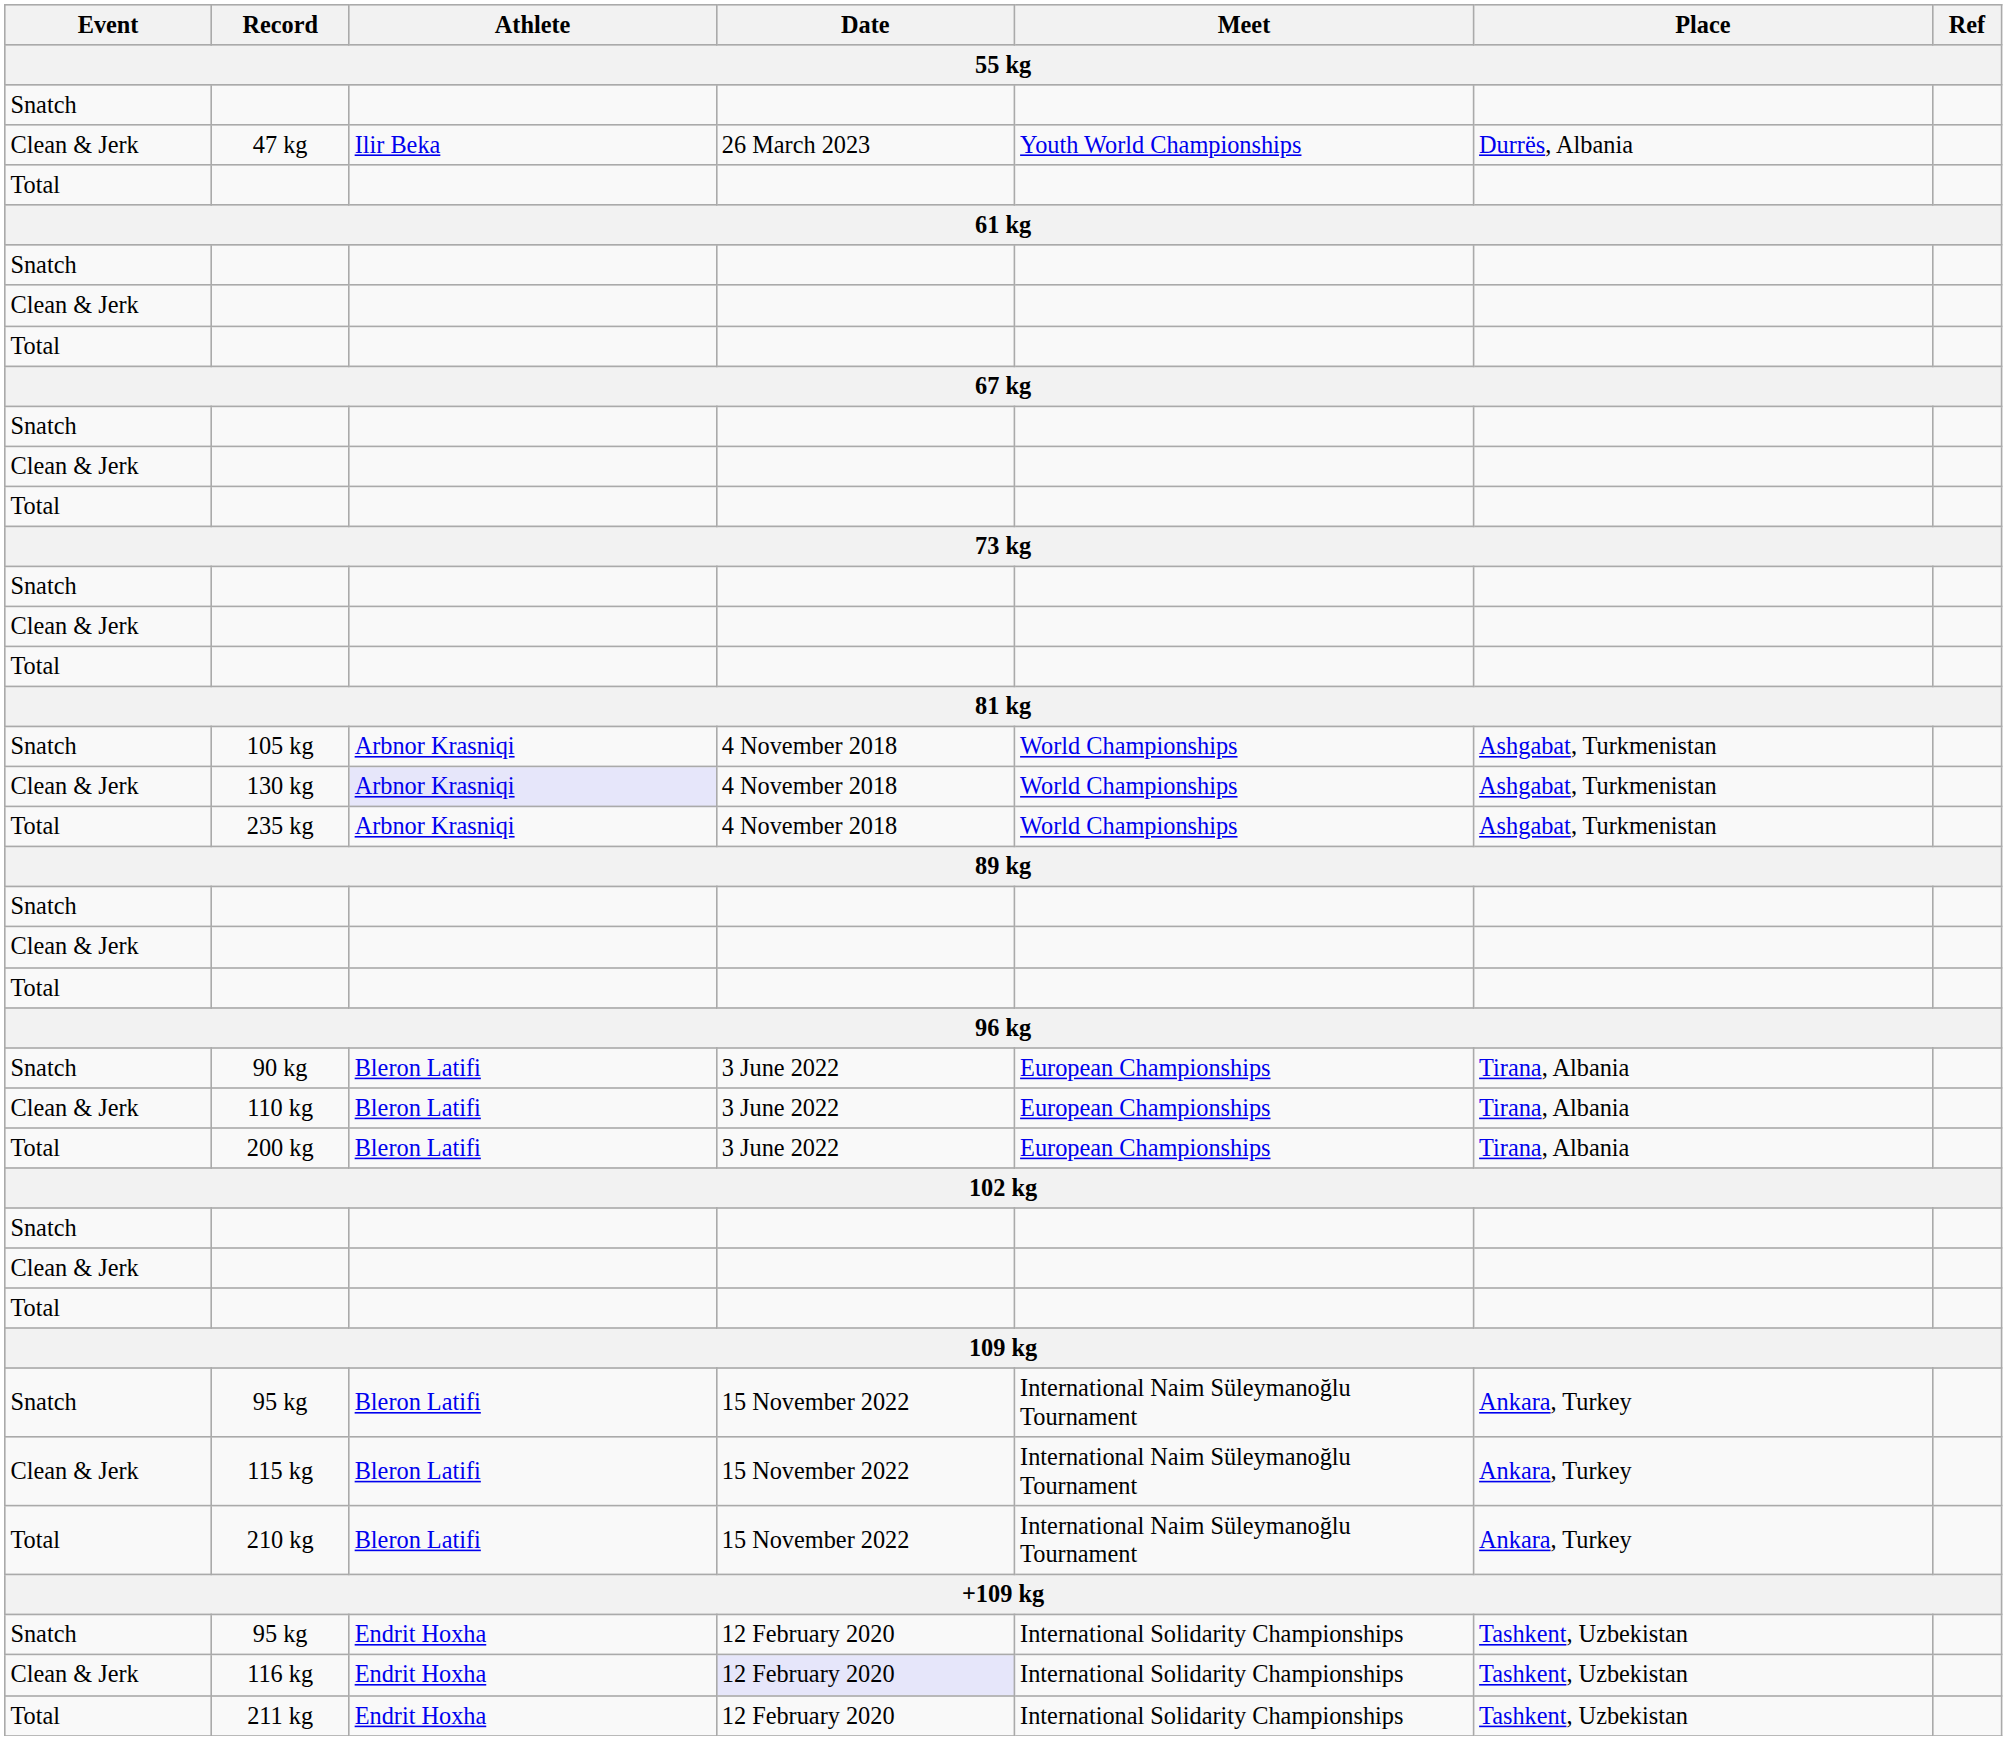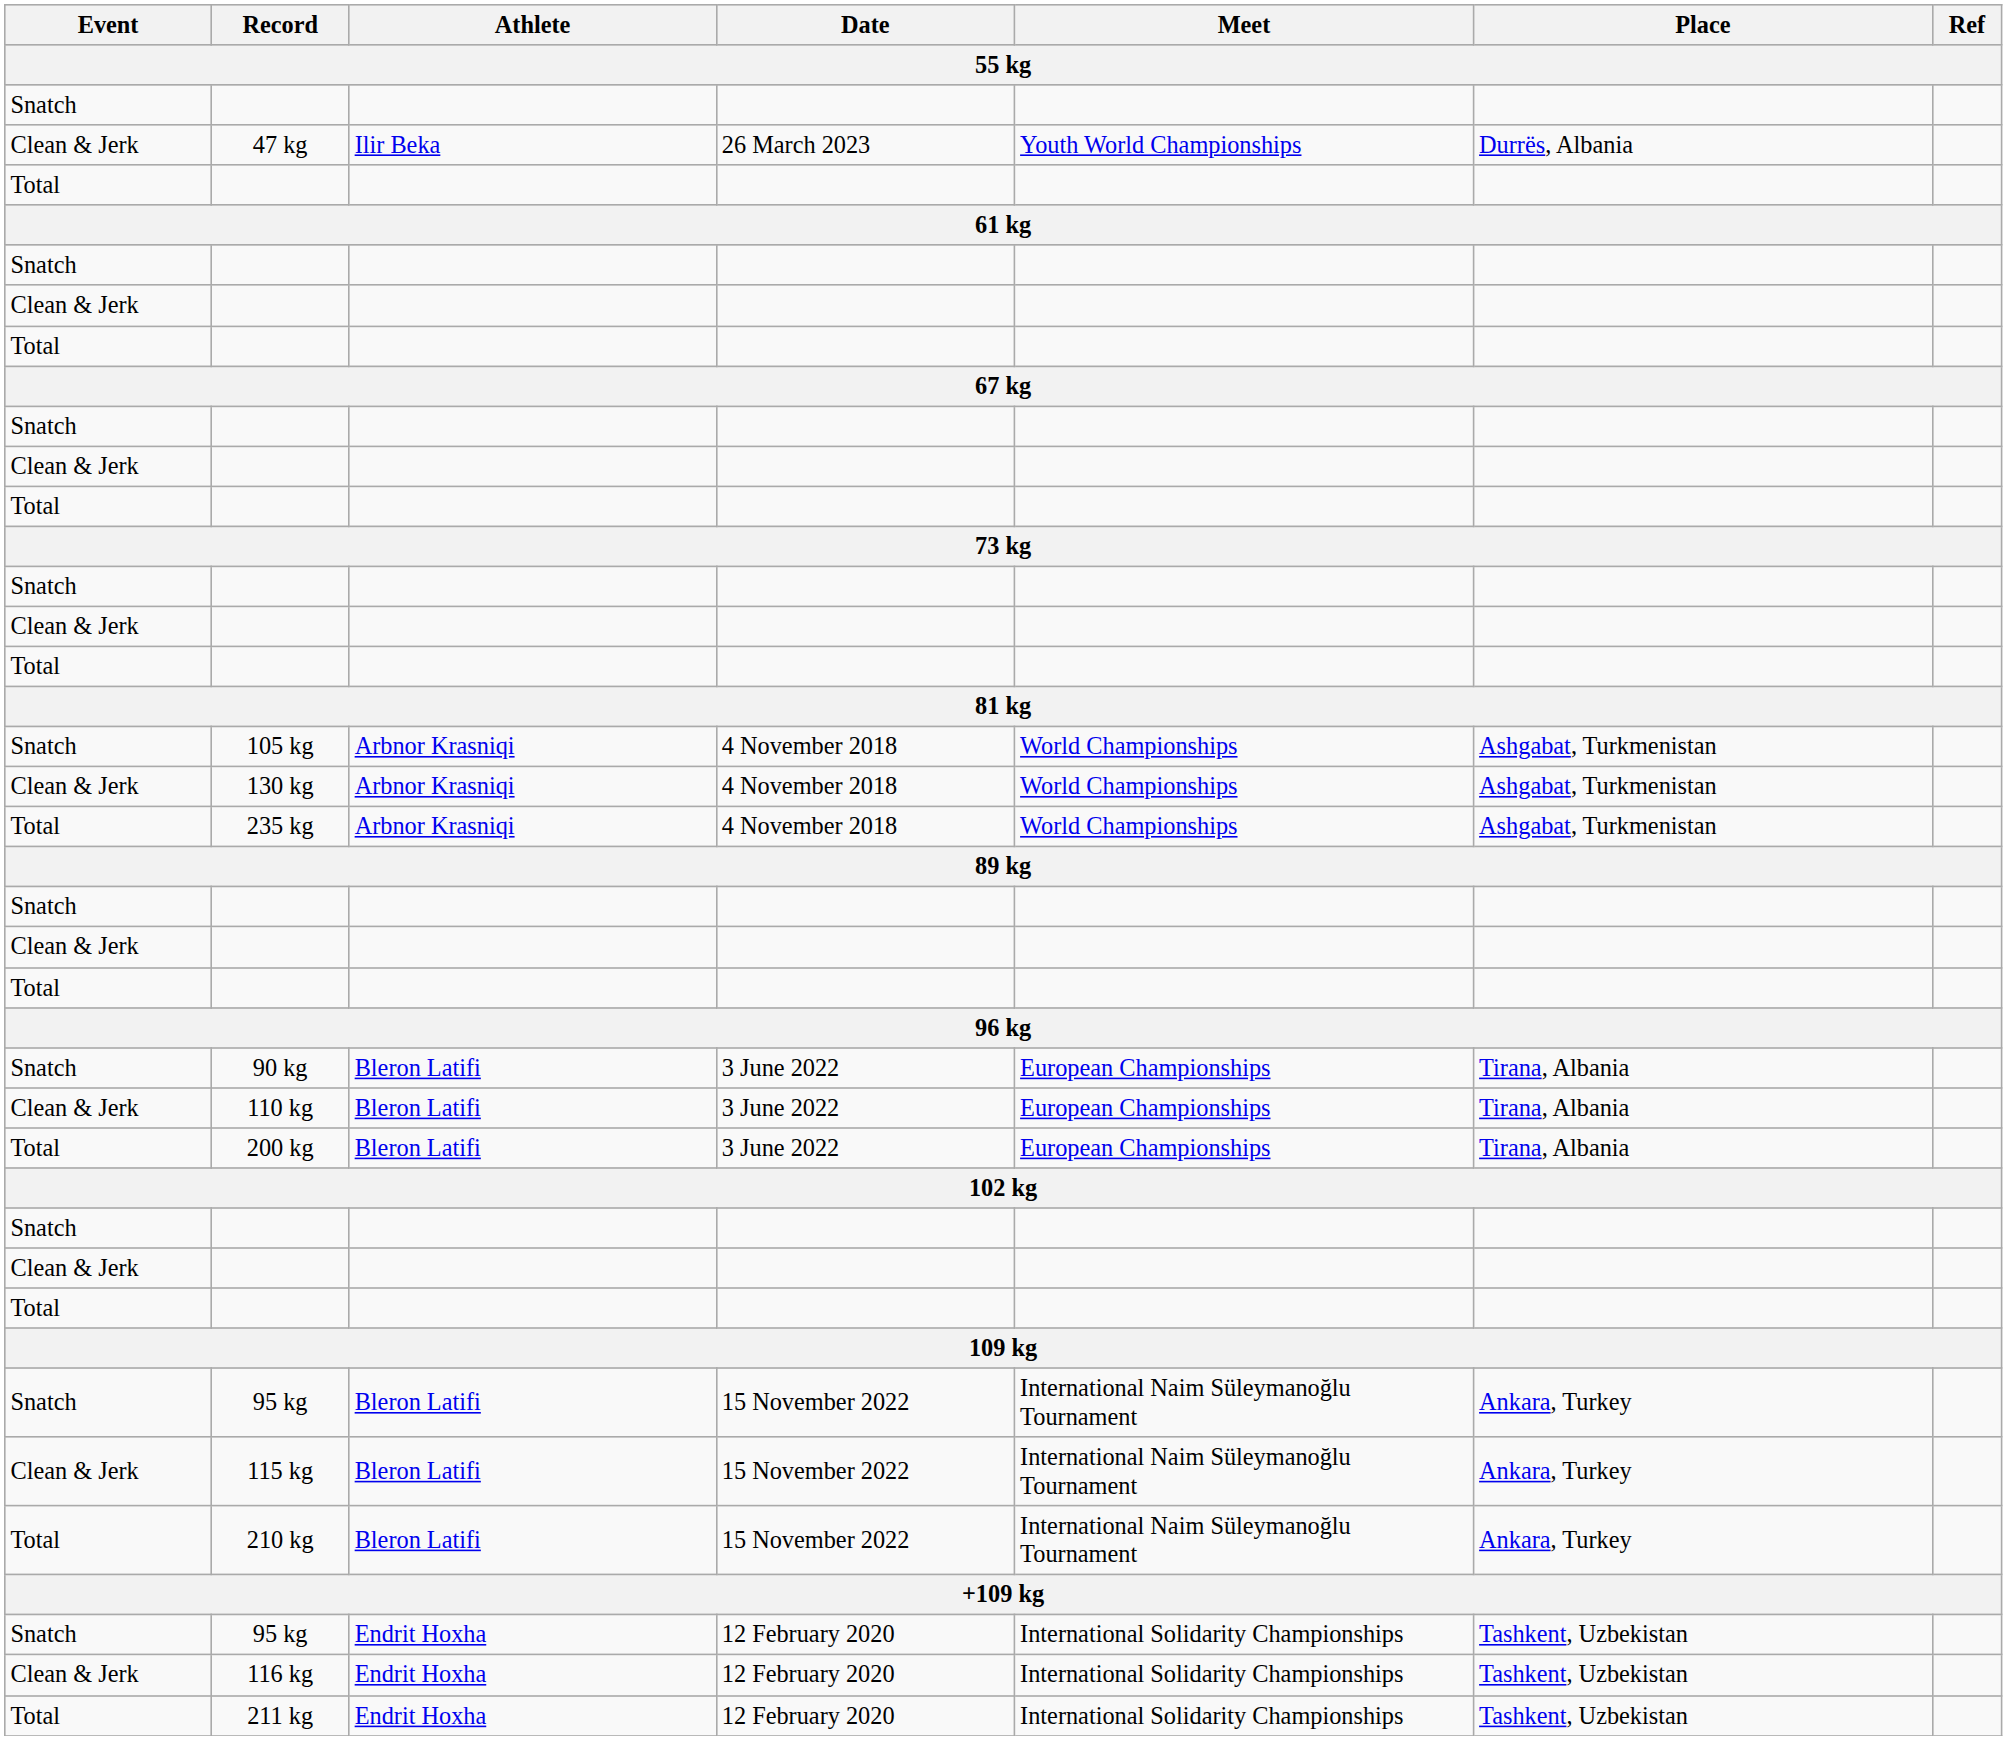(435, 786) lavender background -> (435, 786) no background
(808, 1675) lavender background -> (808, 1675) no background
